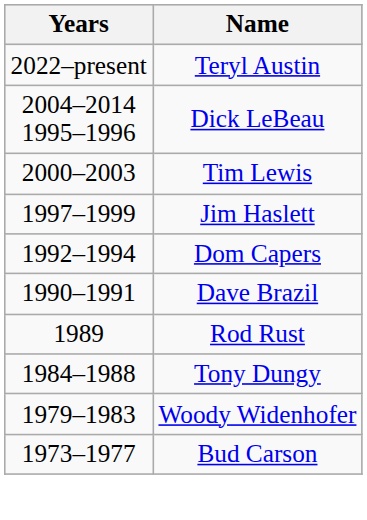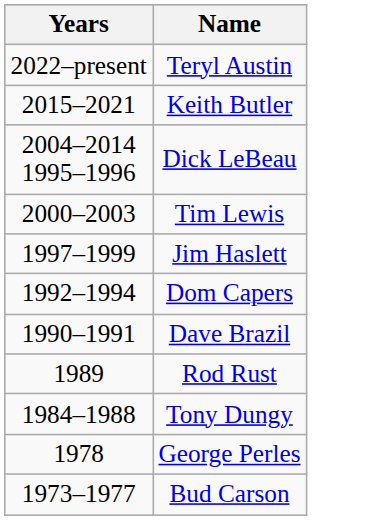+ row: (229, 104)
- row: (257, 413)
+ row: (229, 453)
